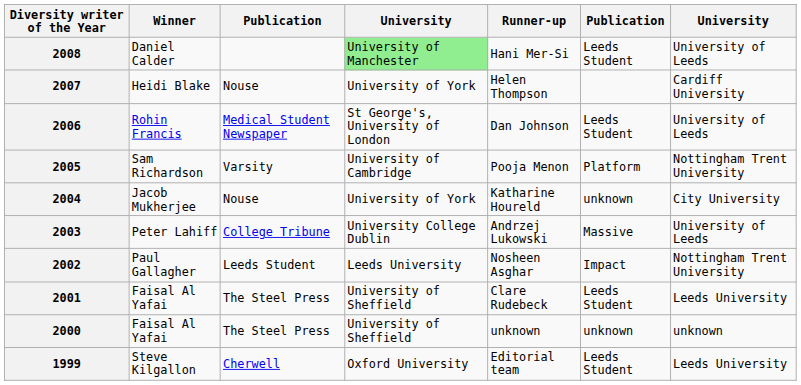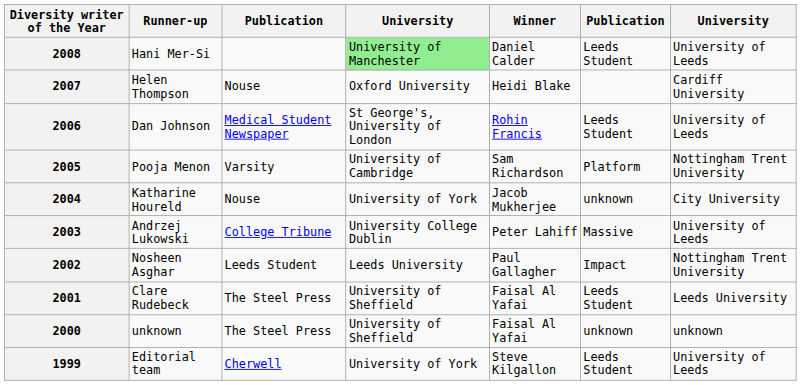columns swapped: (175, 21) <-> (534, 21)
(411, 87) University of York -> (409, 87) Oxford University
(408, 364) Oxford University -> (413, 364) University of York
(730, 364) Leeds University -> (719, 364) University of Leeds
